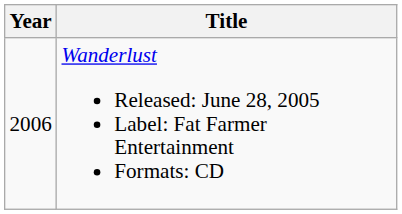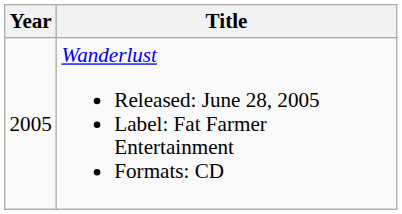(31, 123) 2006 -> (31, 123) 2005
